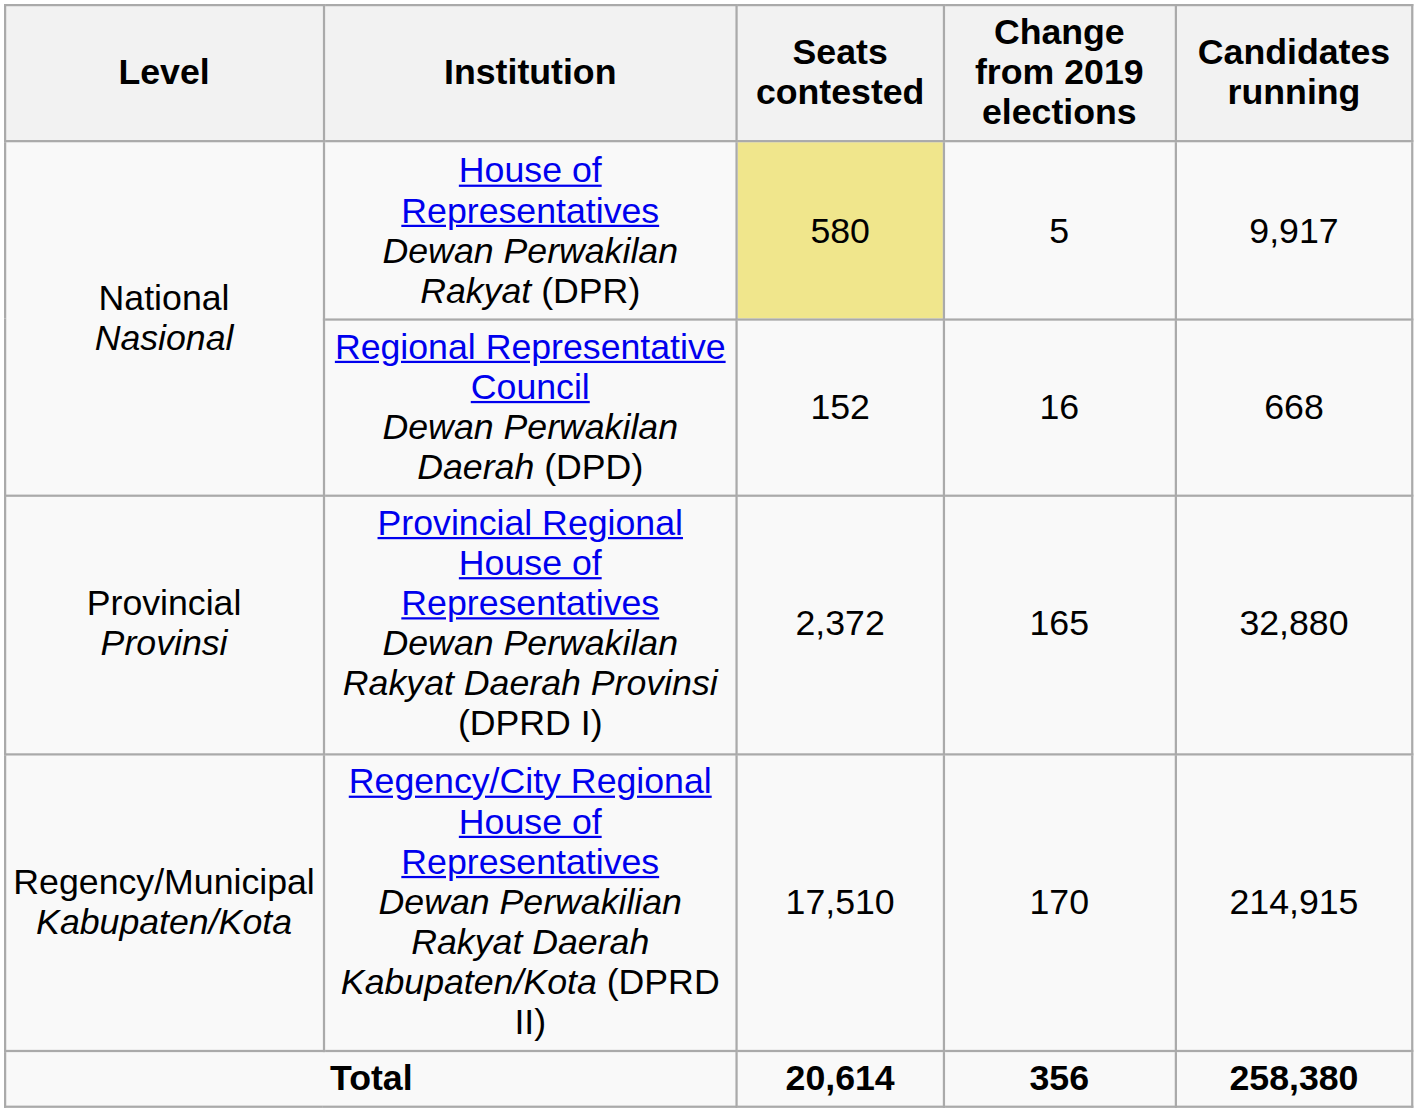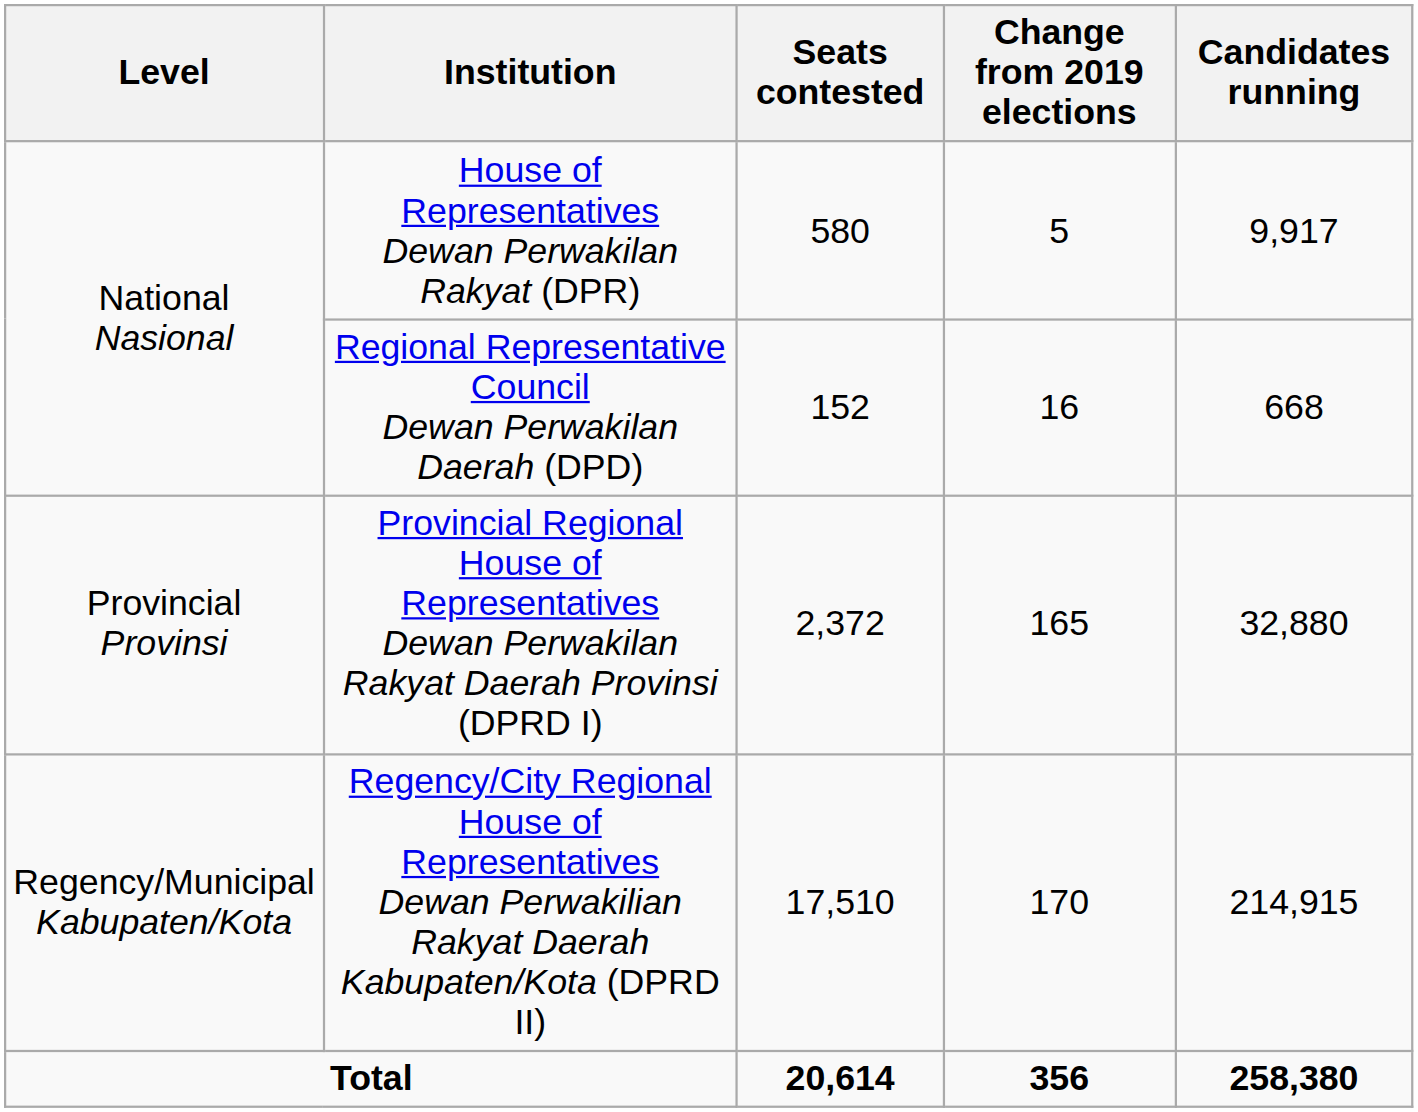(840, 229) khaki background -> (840, 229) no background
